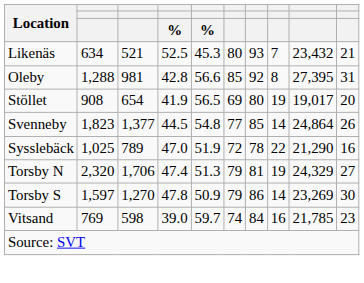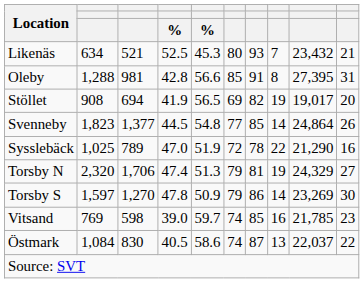(257, 77) 92 -> (257, 77) 91
(132, 100) 654 -> (132, 100) 694
(257, 100) 80 -> (257, 100) 82
(257, 218) 84 -> (257, 218) 85
+ row: (34, 242)
